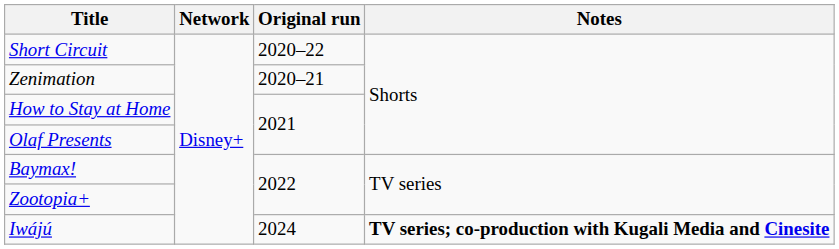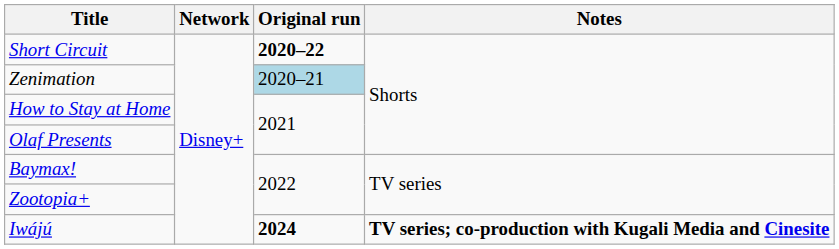(291, 49) normal -> (291, 49) bold
(291, 79) no background -> (291, 79) lightblue background
(277, 229) normal -> (277, 229) bold
